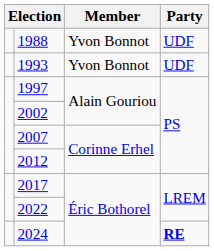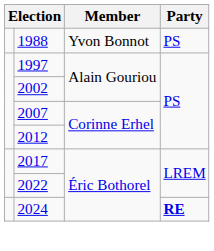(179, 40) UDF -> (172, 40) PS
- row: (33, 64)
